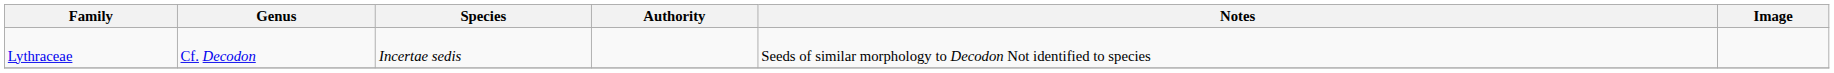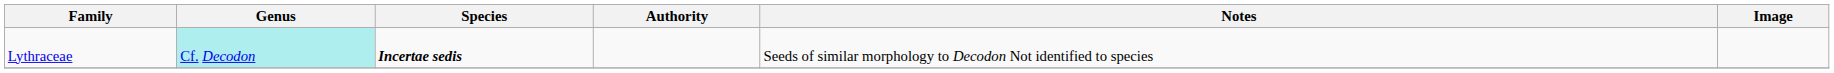(218, 56) no background -> (218, 56) paleturquoise background
(420, 56) normal -> (420, 56) bold
